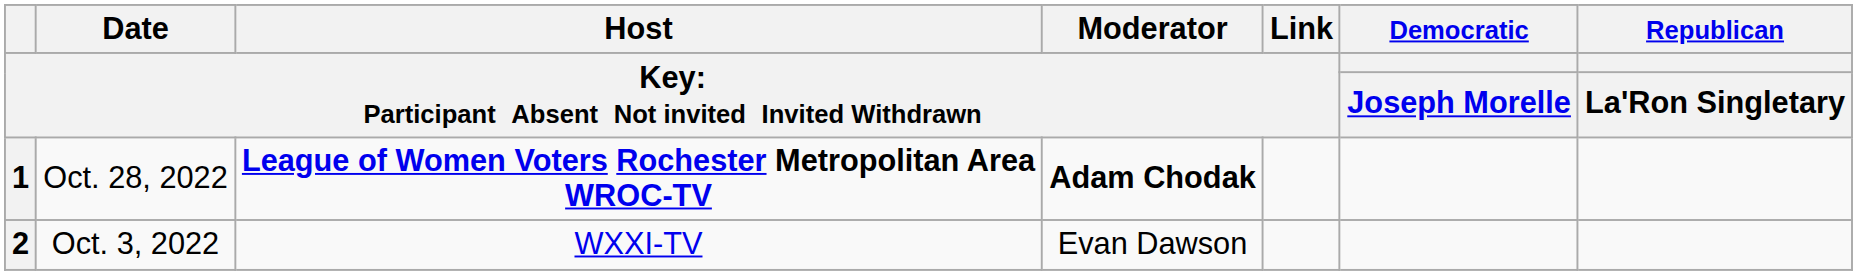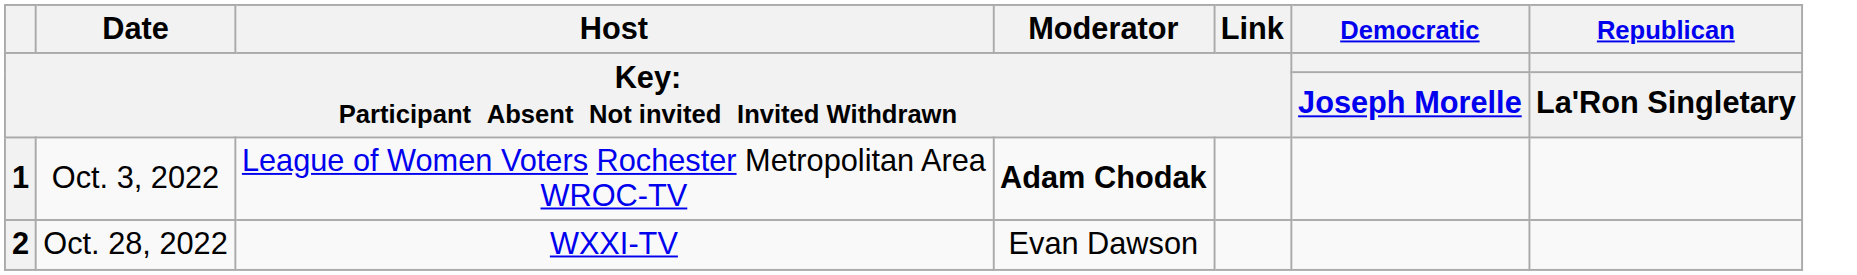(136, 178) Oct. 28, 2022 -> (136, 178) Oct. 3, 2022
(638, 178) bold -> (614, 178) normal
(136, 244) Oct. 3, 2022 -> (136, 244) Oct. 28, 2022
